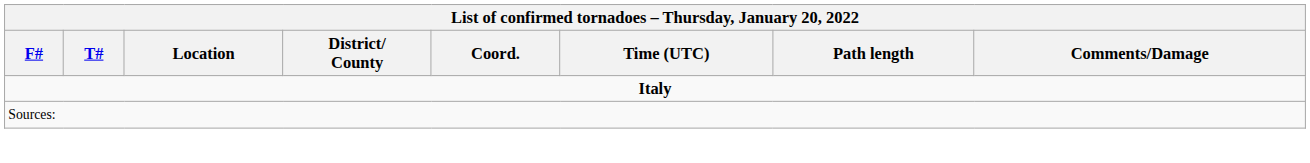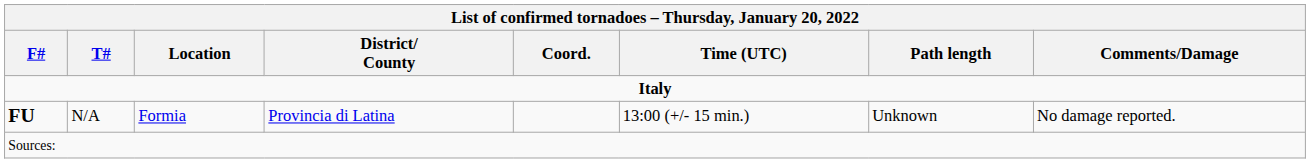+ row: (21, 116)
